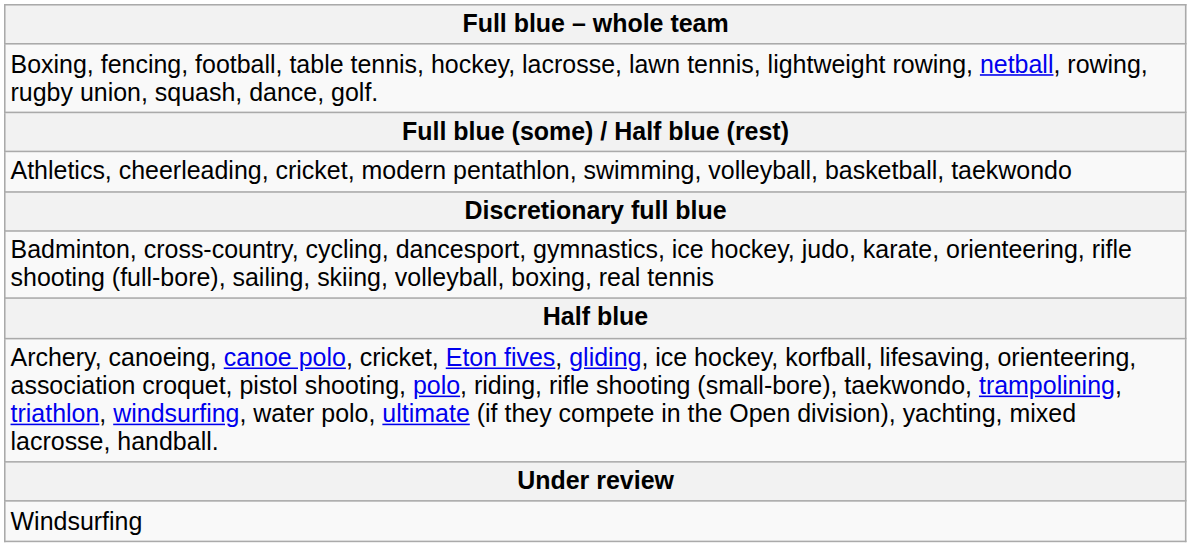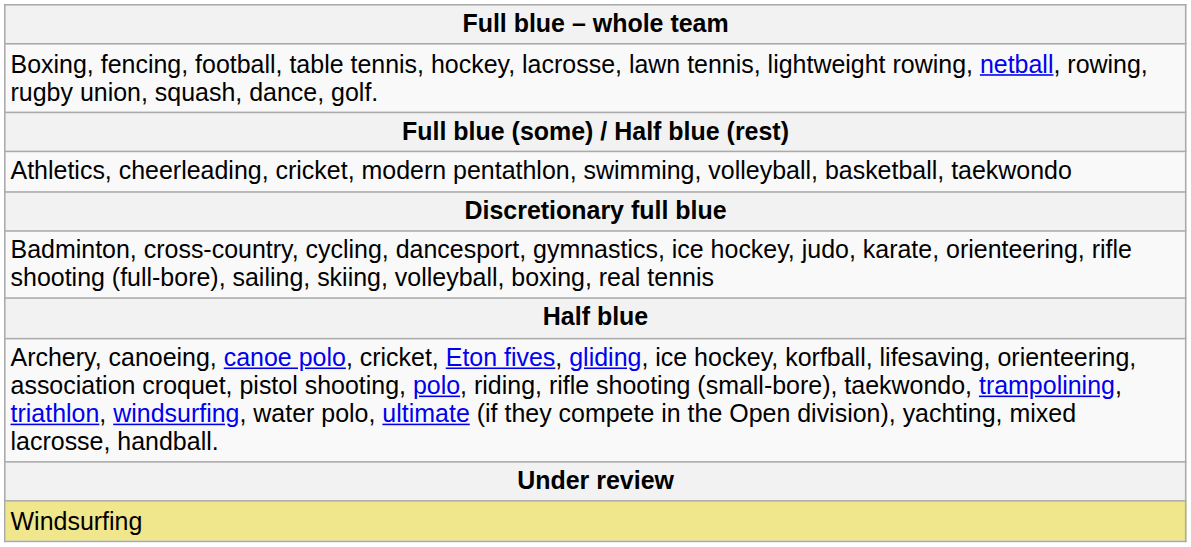(76, 520) no background -> (76, 520) khaki background
